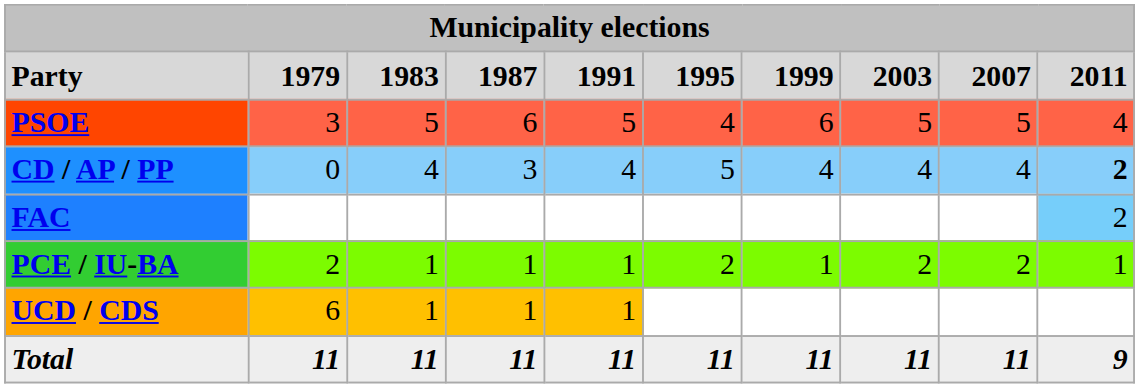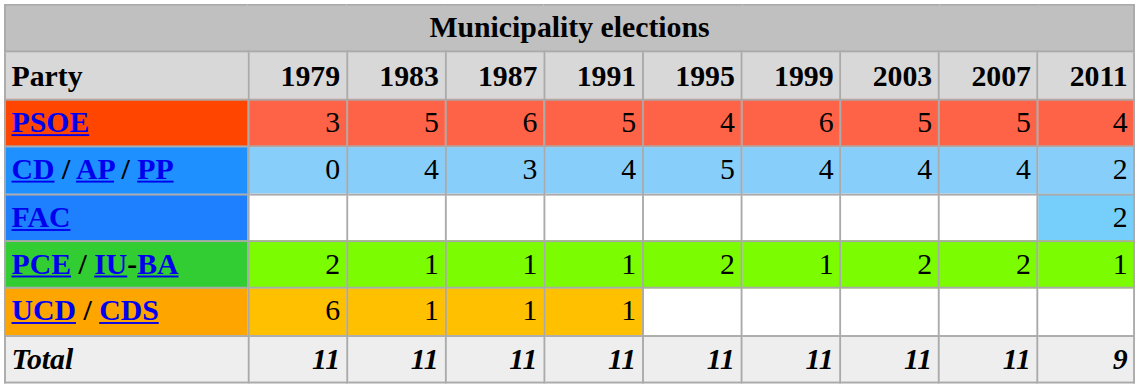(1120, 169) bold -> (1120, 169) normal
